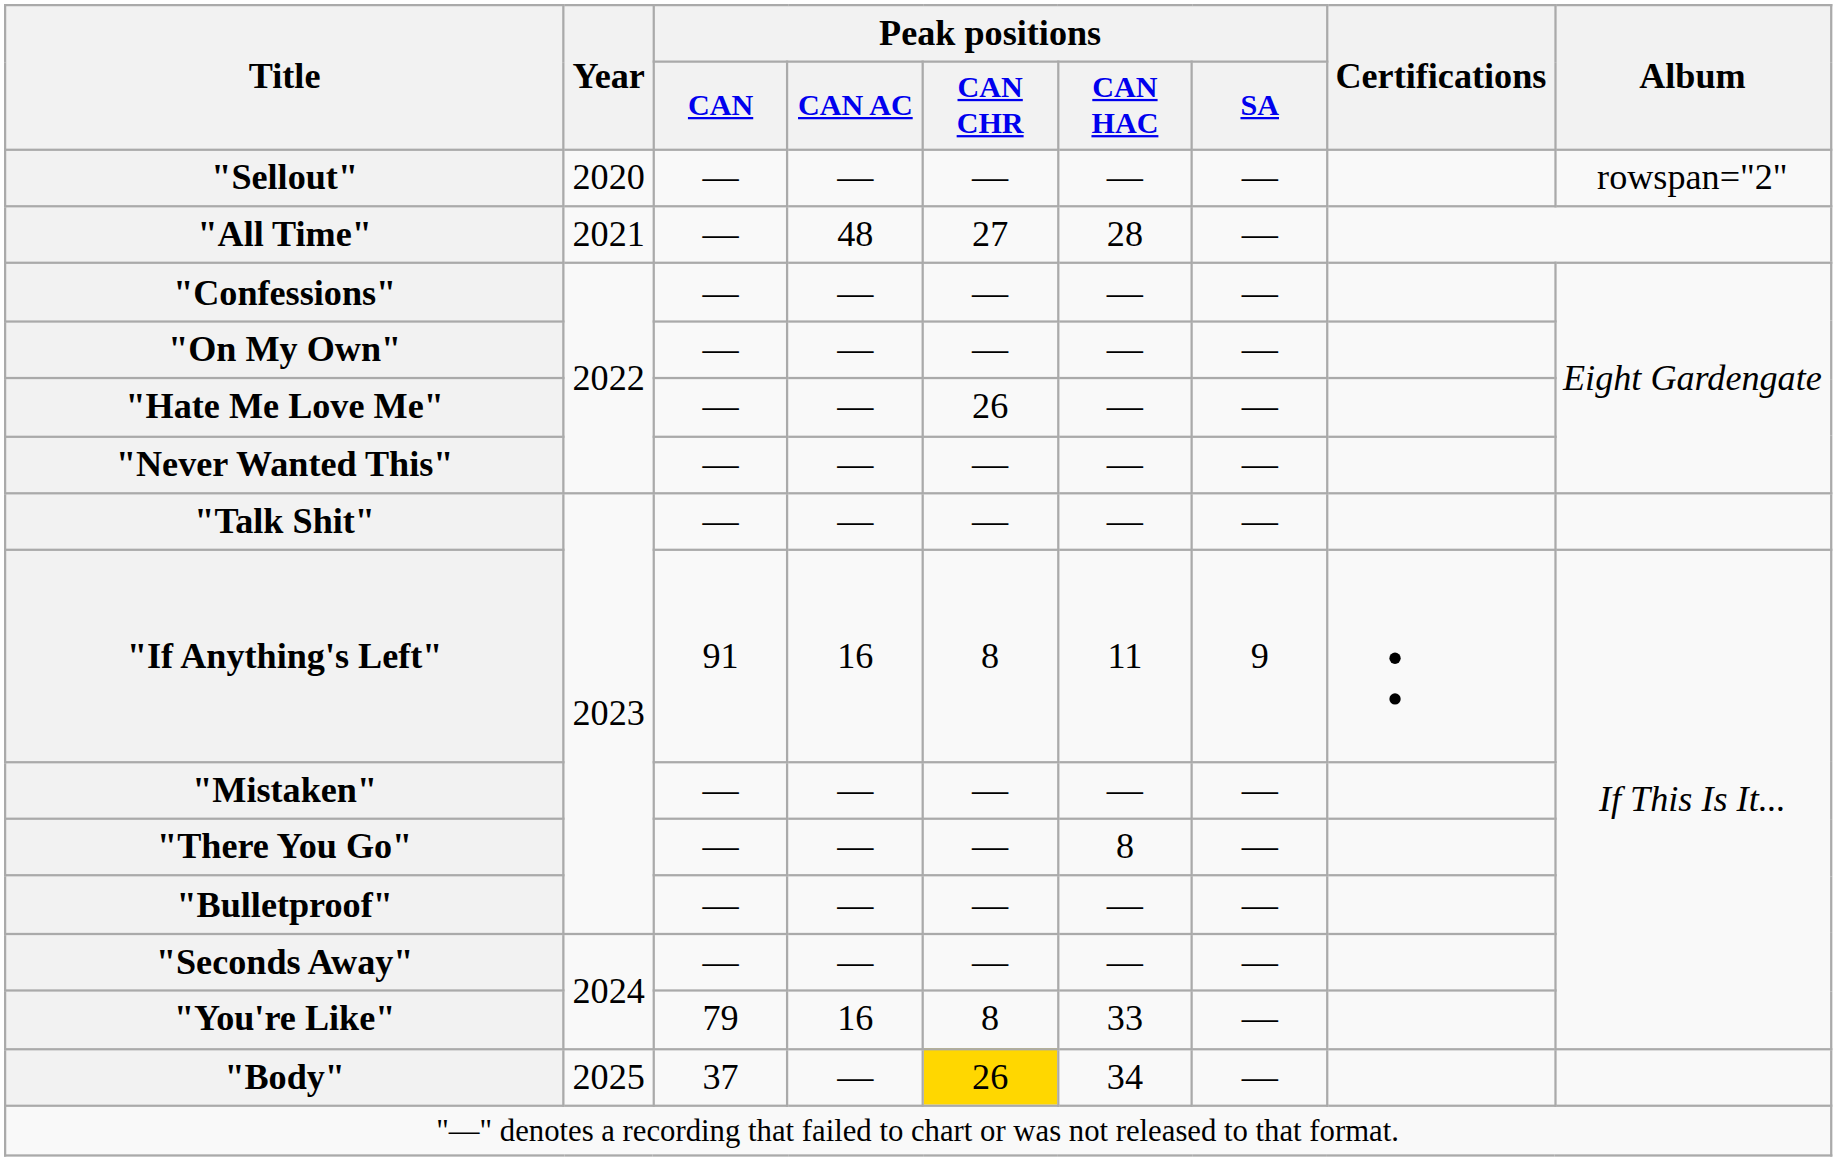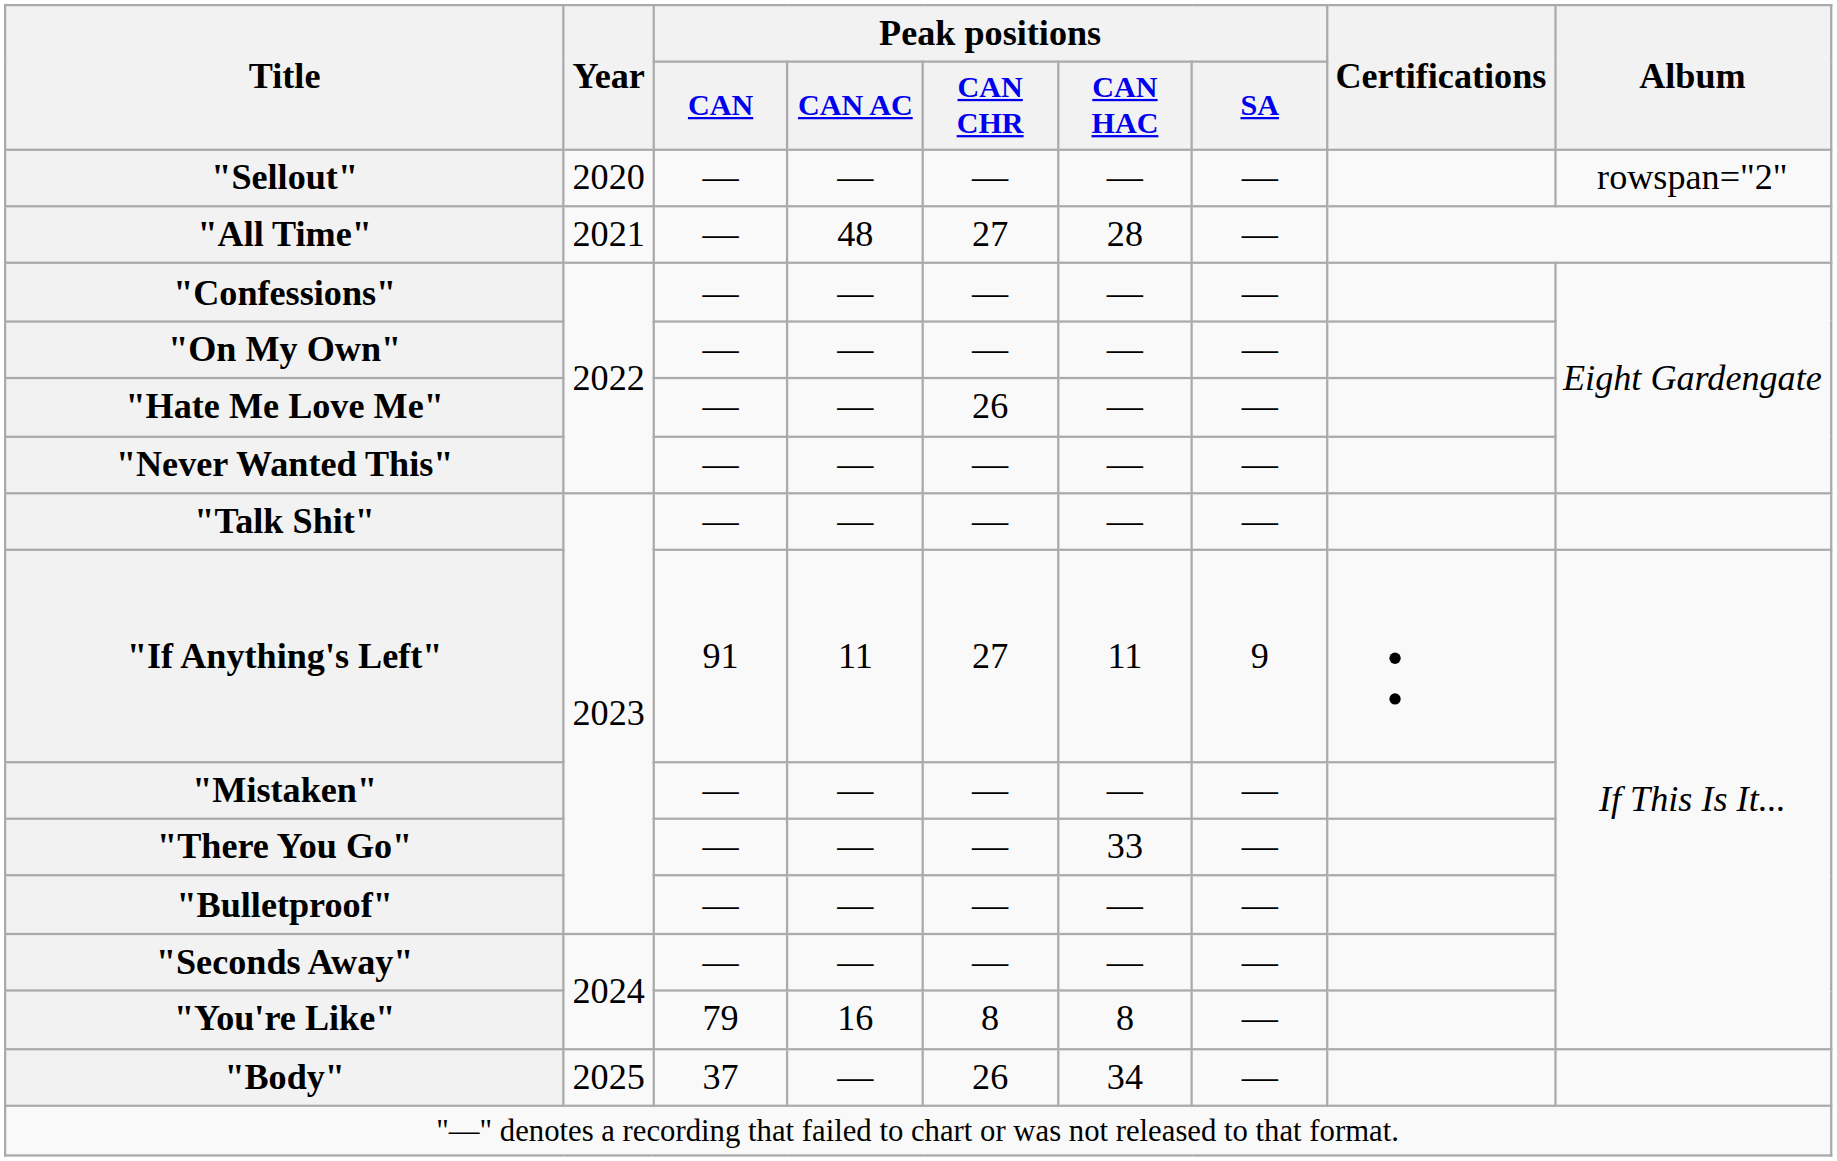(855, 655) 16 -> (855, 655) 11
(990, 655) 8 -> (990, 655) 27
(1125, 846) 8 -> (1125, 846) 33
(1125, 1018) 33 -> (1125, 1018) 8
(990, 1076) gold background -> (990, 1076) no background
